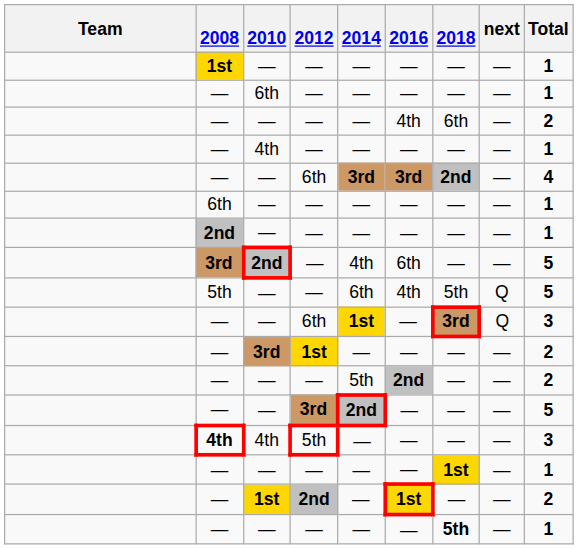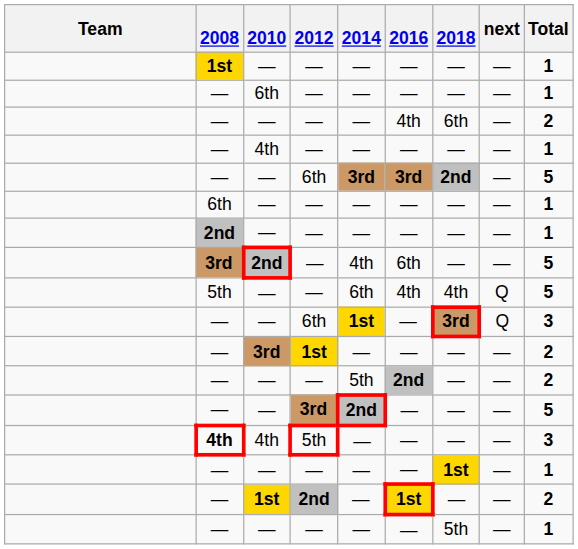(548, 177) 4 -> (548, 177) 5
(456, 292) 5th -> (456, 292) 4th
(456, 529) bold -> (456, 529) normal
